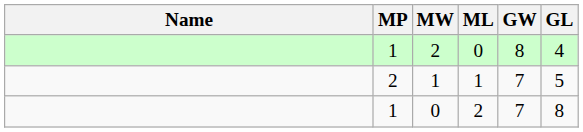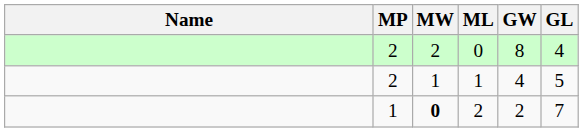(393, 50) 1 -> (393, 50) 2
(520, 80) 7 -> (520, 80) 4
(435, 111) normal -> (435, 111) bold
(520, 111) 7 -> (520, 111) 2
(559, 111) 8 -> (559, 111) 7
